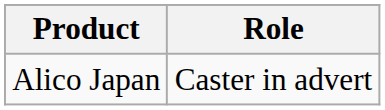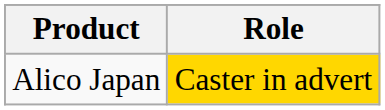(273, 78) no background -> (273, 78) gold background
